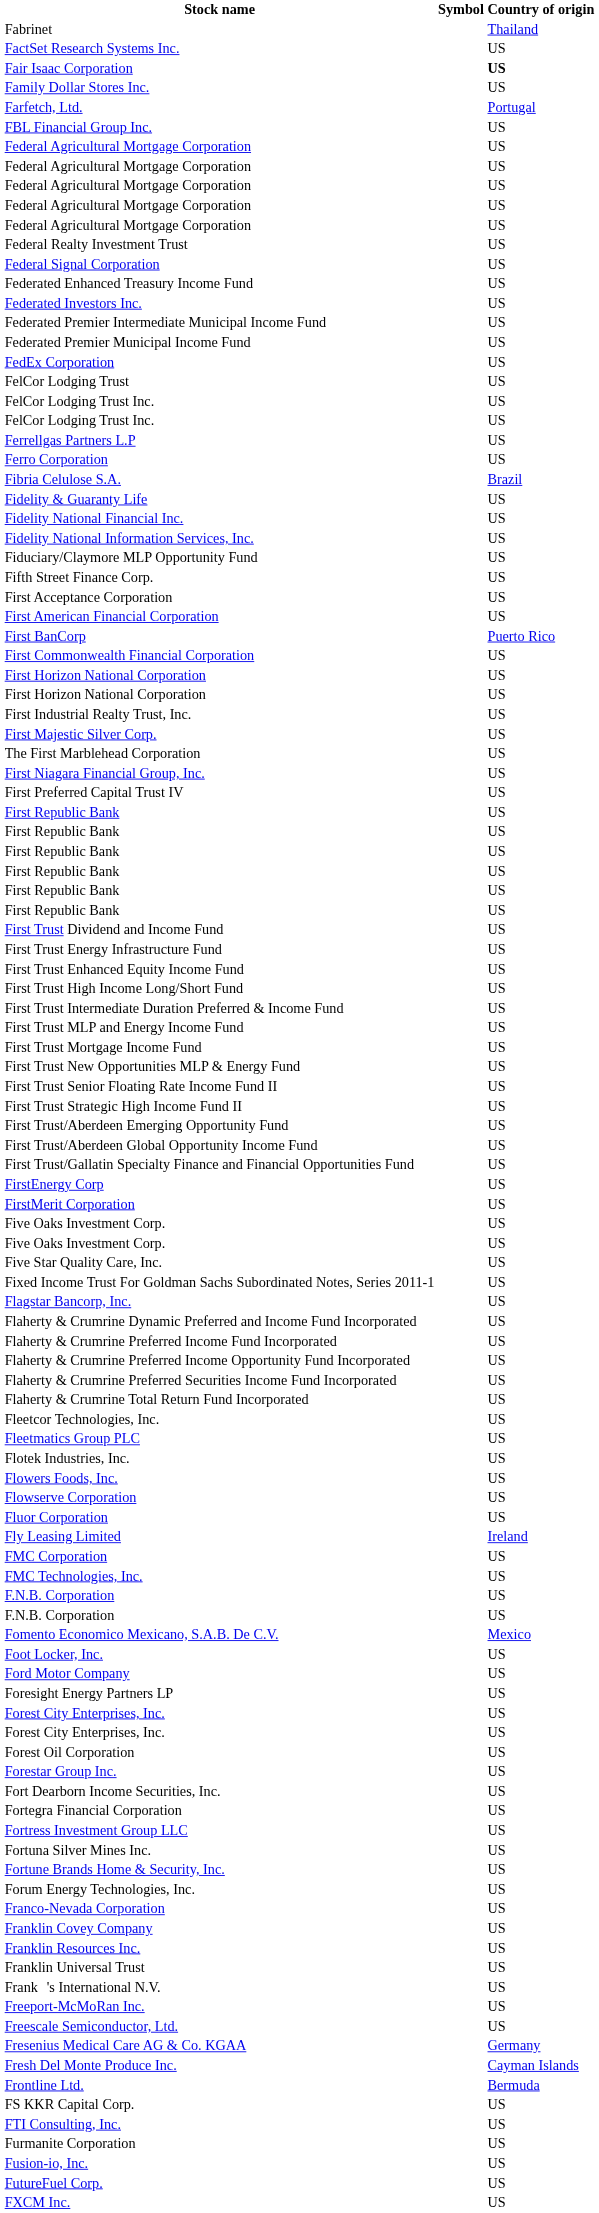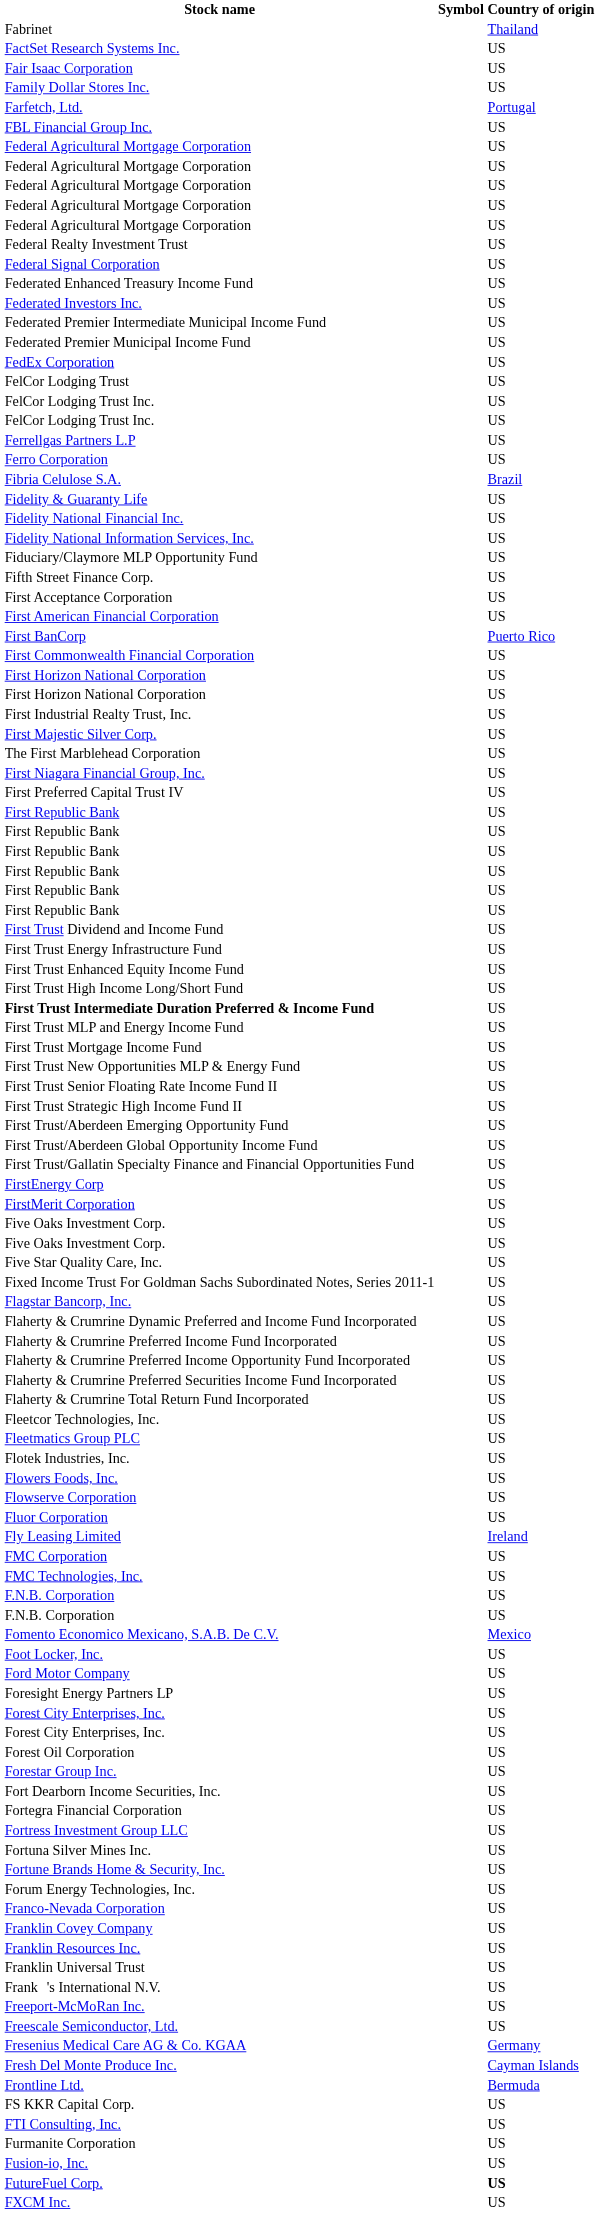(497, 68) bold -> (497, 68) normal
(174, 1008) normal -> (189, 1008) bold
(497, 2183) normal -> (497, 2183) bold
